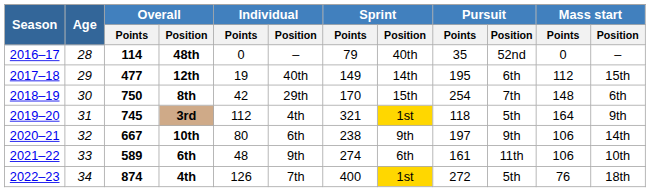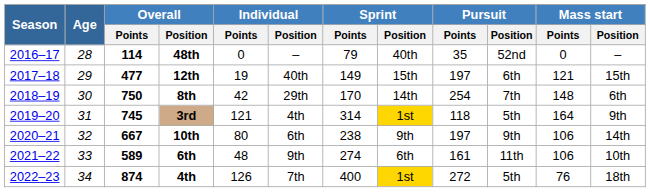(405, 75) 14th -> (405, 75) 15th
(460, 75) 195 -> (460, 75) 197
(563, 75) 112 -> (563, 75) 121
(405, 96) 15th -> (405, 96) 14th
(241, 116) 112 -> (241, 116) 121
(350, 116) 321 -> (350, 116) 314
